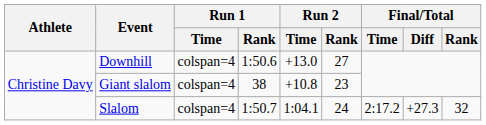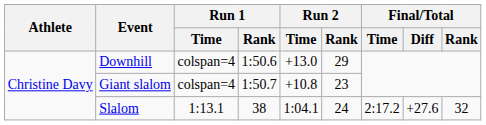(342, 62) 27 -> (342, 62) 29
(259, 85) 38 -> (259, 85) 1:50.7
(206, 108) colspan=4 -> (206, 108) 1:13.1
(259, 108) 1:50.7 -> (259, 108) 38
(422, 108) +27.3 -> (422, 108) +27.6
